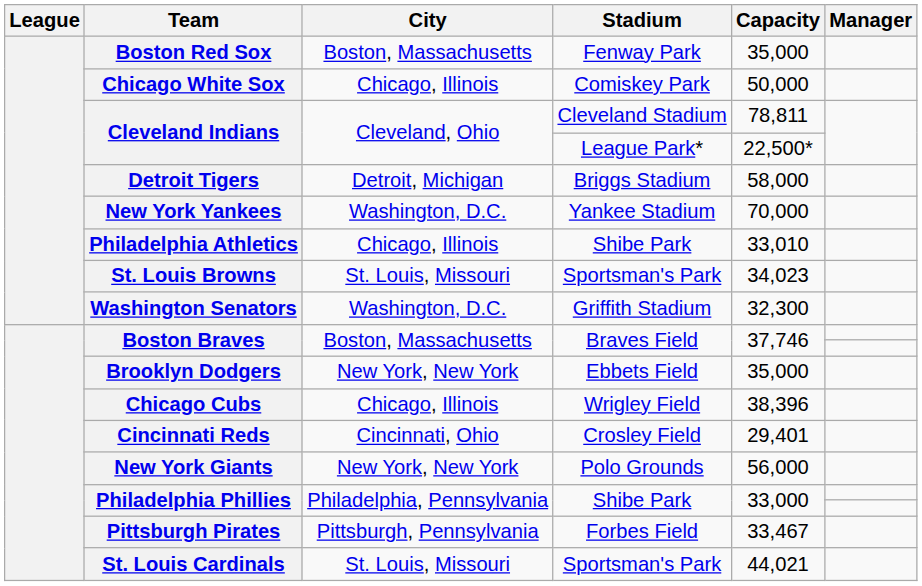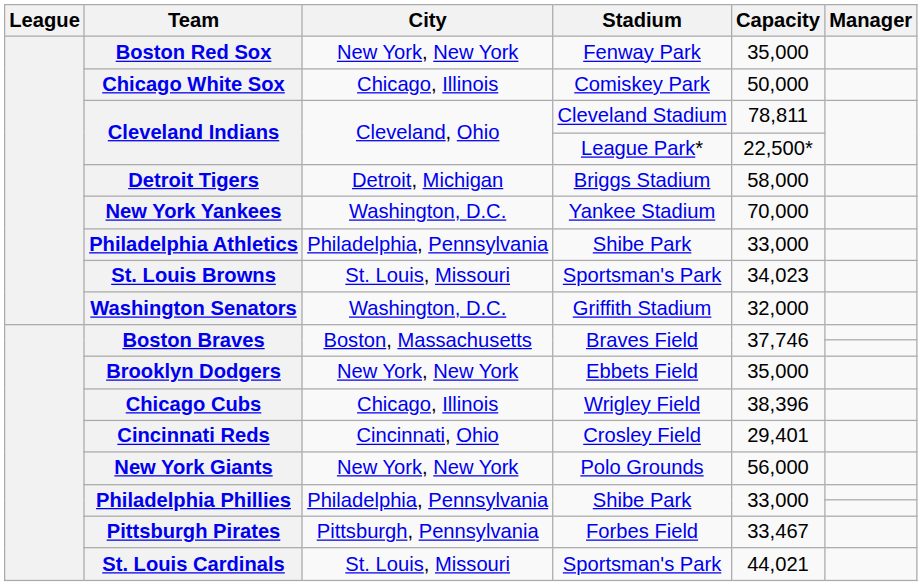(428, 52) Boston, Massachusetts -> (428, 52) New York, New York
(428, 244) Chicago, Illinois -> (428, 244) Philadelphia, Pennsylvania
(778, 244) 33,010 -> (778, 244) 33,000
(778, 308) 32,300 -> (778, 308) 32,000
